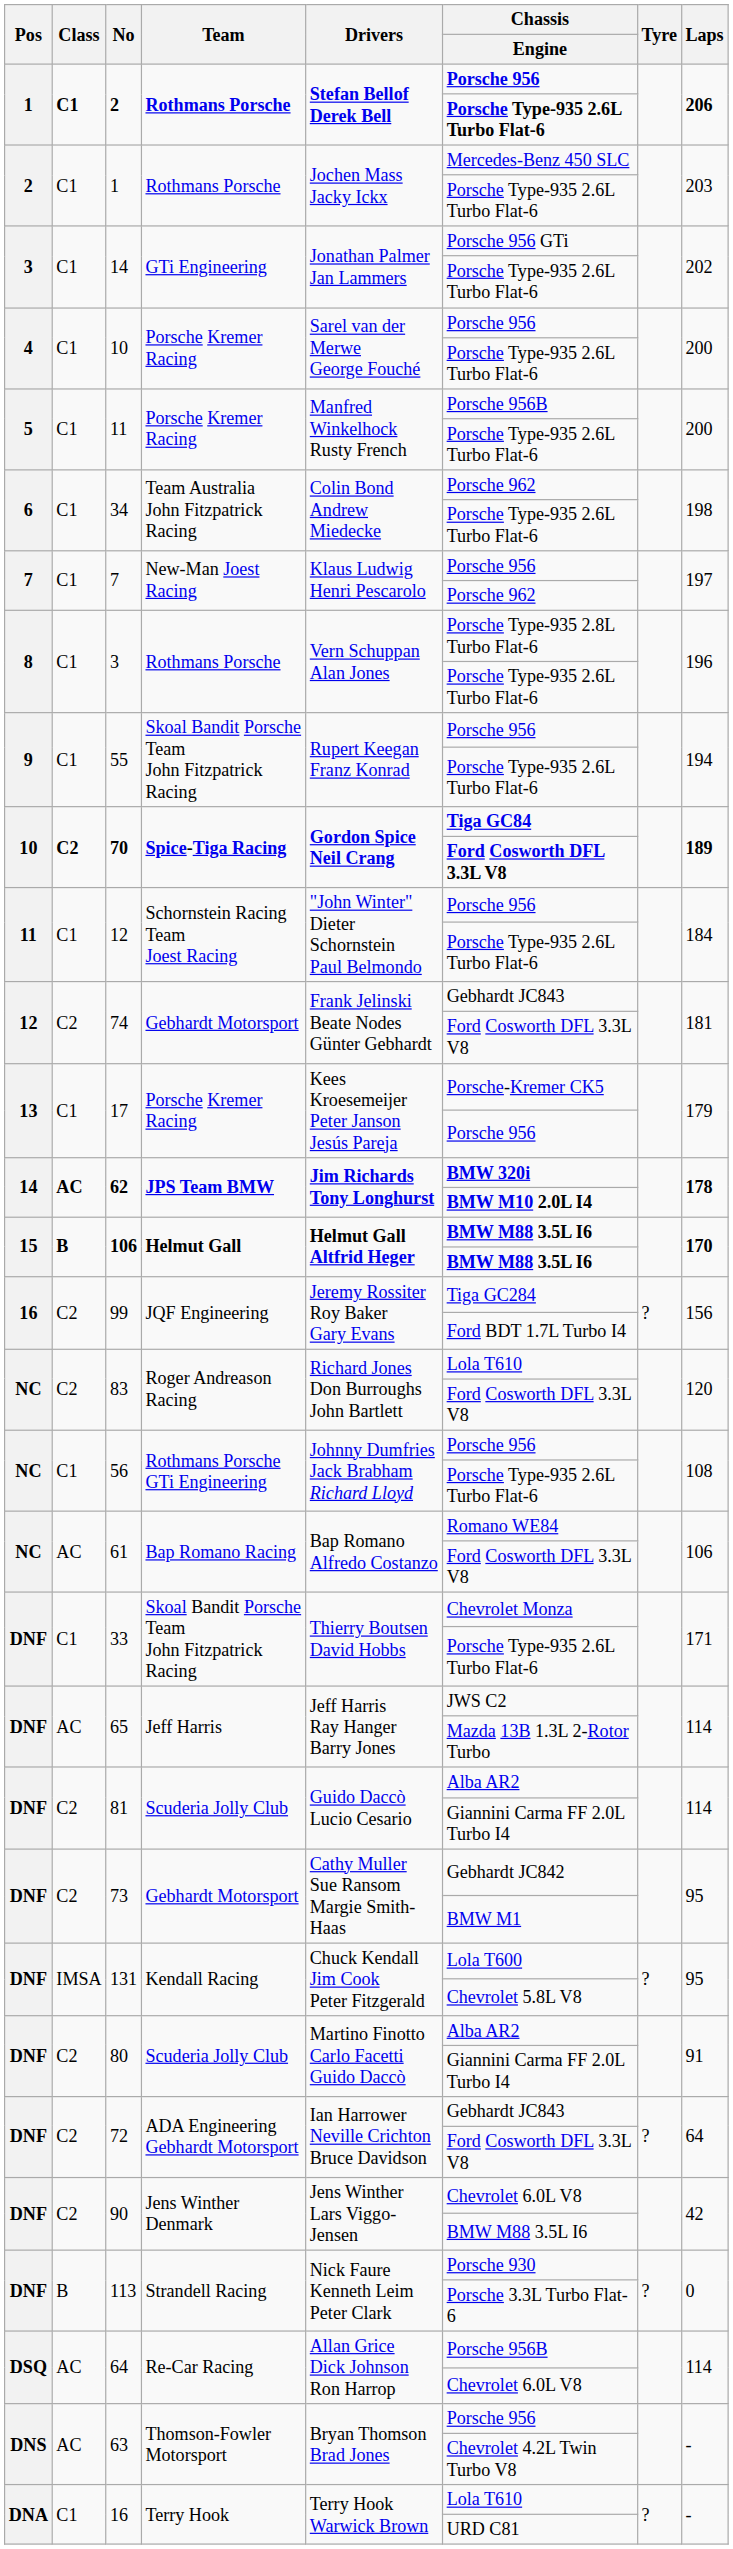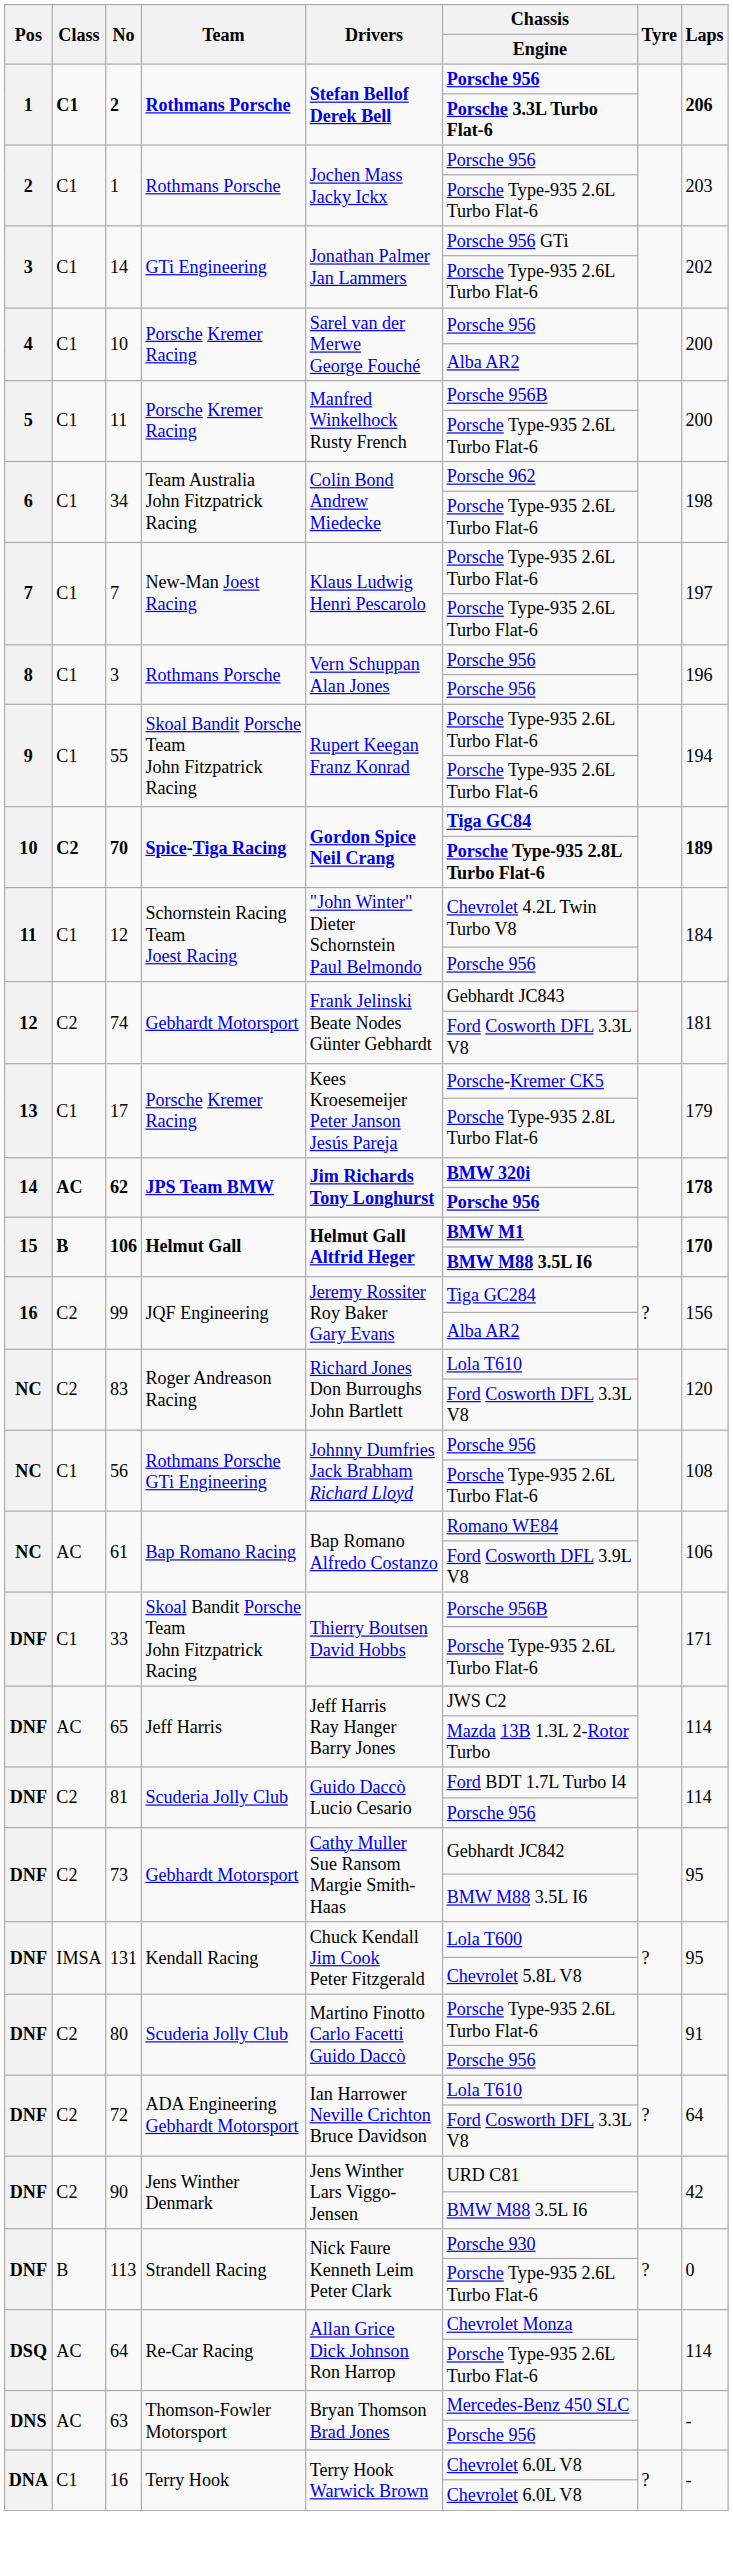(534, 119) Porsche Type-935 2.6L Turbo Flat-6 -> (522, 119) Porsche 3.3L Turbo Flat-6
(538, 160) Mercedes-Benz 450 SLC -> (491, 160) Porsche 956
(531, 362) Porsche Type-935 2.6L Turbo Flat-6 -> (483, 362) Alba AR2
(491, 565) Porsche 956 -> (531, 567) Porsche Type-935 2.6L Turbo Flat-6
(491, 595) Porsche 962 -> (531, 619) Porsche Type-935 2.6L Turbo Flat-6
(531, 636) Porsche Type-935 2.8L Turbo Flat-6 -> (491, 659) Porsche 956
(531, 687) Porsche Type-935 2.6L Turbo Flat-6 -> (491, 689) Porsche 956
(491, 730) Porsche 956 -> (531, 730) Porsche Type-935 2.6L Turbo Flat-6
(525, 862) Ford Cosworth DFL 3.3L V8 -> (534, 862) Porsche Type-935 2.8L Turbo Flat-6
(491, 905) Porsche 956 -> (522, 917) Chevrolet 4.2L Twin Turbo V8
(531, 952) Porsche Type-935 2.6L Turbo Flat-6 -> (491, 964) Porsche 956
(491, 1133) Porsche 956 -> (531, 1127) Porsche Type-935 2.8L Turbo Flat-6
(519, 1202) BMW M10 2.0L I4 -> (493, 1202) Porsche 956
(519, 1231) BMW M88 3.5L I6 -> (485, 1231) BMW M1
(536, 1331) Ford BDT 1.7L Turbo I4 -> (483, 1331) Alba AR2
(539, 1566) Ford Cosworth DFL 3.3L V8 -> (539, 1566) Ford Cosworth DFL 3.9L V8
(510, 1609) Chevrolet Monza -> (497, 1609) Porsche 956B
(483, 1782) Alba AR2 -> (536, 1782) Ford BDT 1.7L Turbo I4
(536, 1823) Giannini Carma FF 2.0L Turbo I4 -> (491, 1812) Porsche 956
(484, 1919) BMW M1 -> (517, 1897) BMW M88 3.5L I6
(483, 2030) Alba AR2 -> (531, 2019) Porsche Type-935 2.6L Turbo Flat-6
(536, 2070) Giannini Carma FF 2.0L Turbo I4 -> (491, 2060) Porsche 956
(506, 2111) Gebhardt JC843 -> (484, 2089) Lola T610
(514, 2195) Chevrolet 6.0L V8 -> (483, 2174) URD C81
(537, 2305) Porsche 3.3L Turbo Flat-6 -> (531, 2284) Porsche Type-935 2.6L Turbo Flat-6
(497, 2349) Porsche 956B -> (510, 2324) Chevrolet Monza
(514, 2385) Chevrolet 6.0L V8 -> (531, 2365) Porsche Type-935 2.6L Turbo Flat-6
(491, 2418) Porsche 956 -> (538, 2405) Mercedes-Benz 450 SLC
(522, 2459) Chevrolet 4.2L Twin Turbo V8 -> (491, 2435) Porsche 956
(484, 2499) Lola T610 -> (514, 2465) Chevrolet 6.0L V8
(483, 2529) URD C81 -> (514, 2495) Chevrolet 6.0L V8
